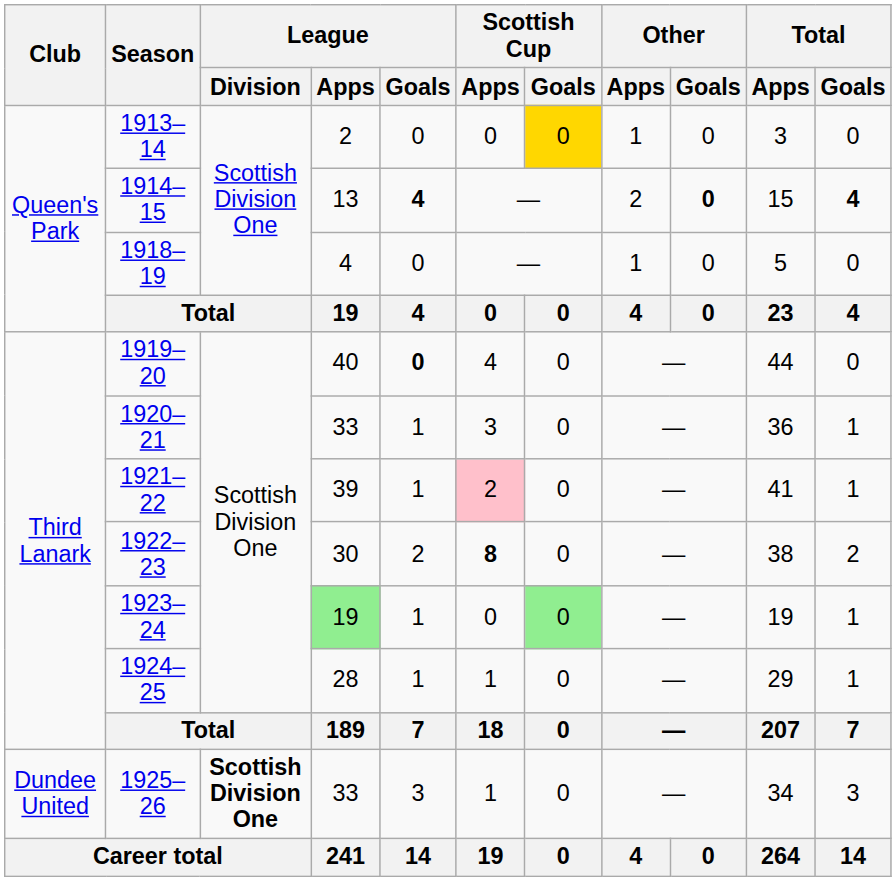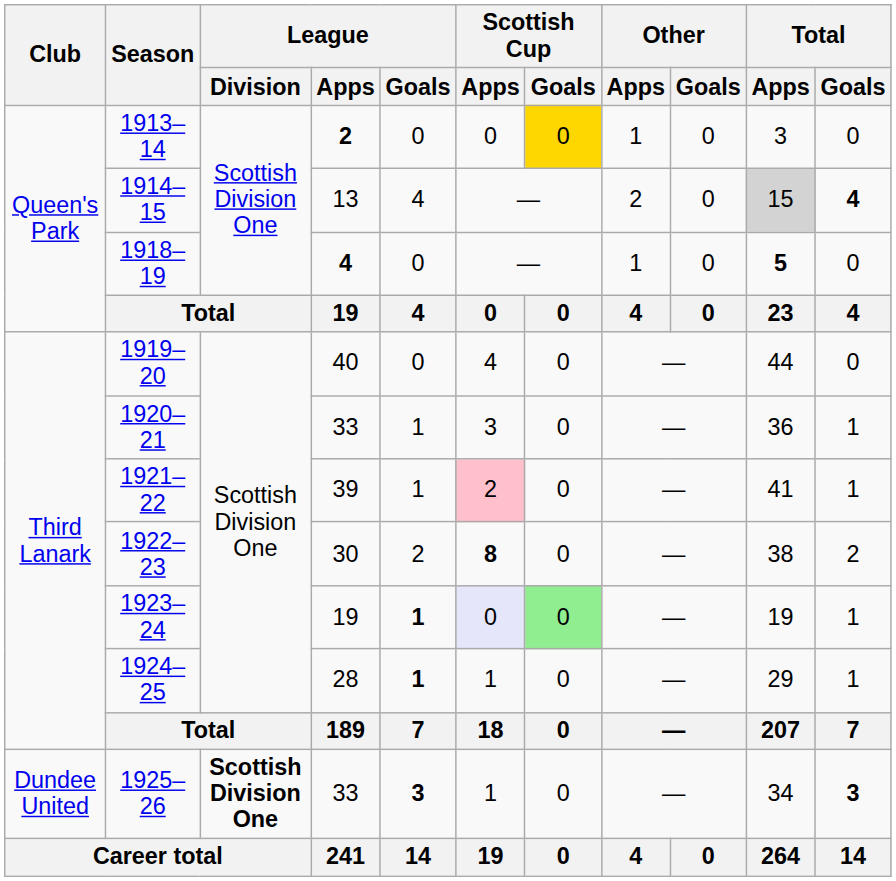(346, 136) normal -> (346, 136) bold
(418, 199) bold -> (418, 199) normal
(708, 199) bold -> (708, 199) normal
(781, 199) no background -> (781, 199) lightgrey background
(346, 263) normal -> (346, 263) bold
(781, 263) normal -> (781, 263) bold
(418, 363) bold -> (418, 363) normal
(345, 616) lightgreen background -> (345, 616) no background
(418, 616) normal -> (418, 616) bold
(490, 616) no background -> (490, 616) lavender background
(418, 680) normal -> (418, 680) bold
(418, 793) normal -> (418, 793) bold
(853, 793) normal -> (853, 793) bold
